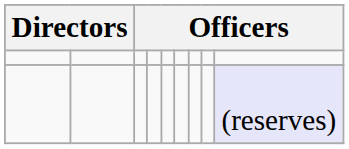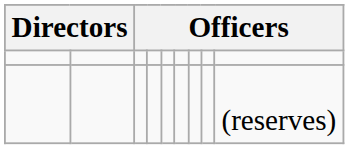(279, 119) lavender background -> (279, 119) no background
